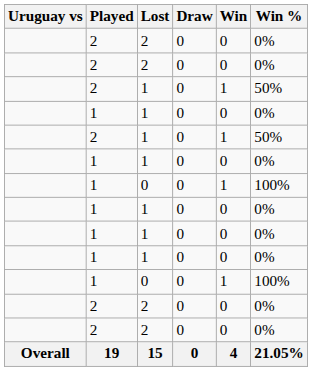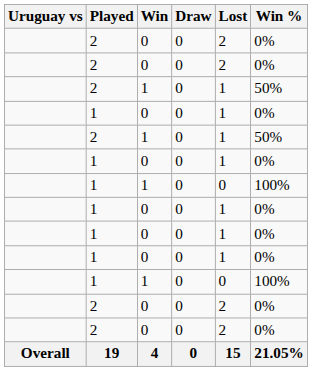columns swapped: (233, 16) <-> (155, 16)
